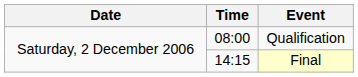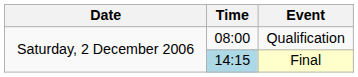(232, 60) no background -> (232, 60) lightblue background
